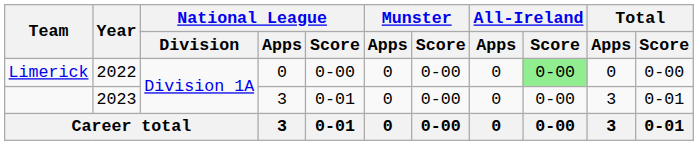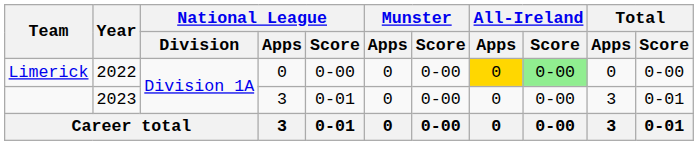(496, 72) no background -> (496, 72) gold background
